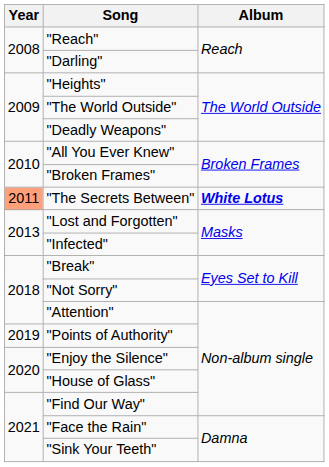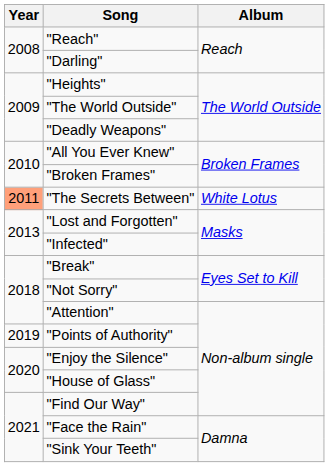(242, 198) bold -> (239, 198) normal
